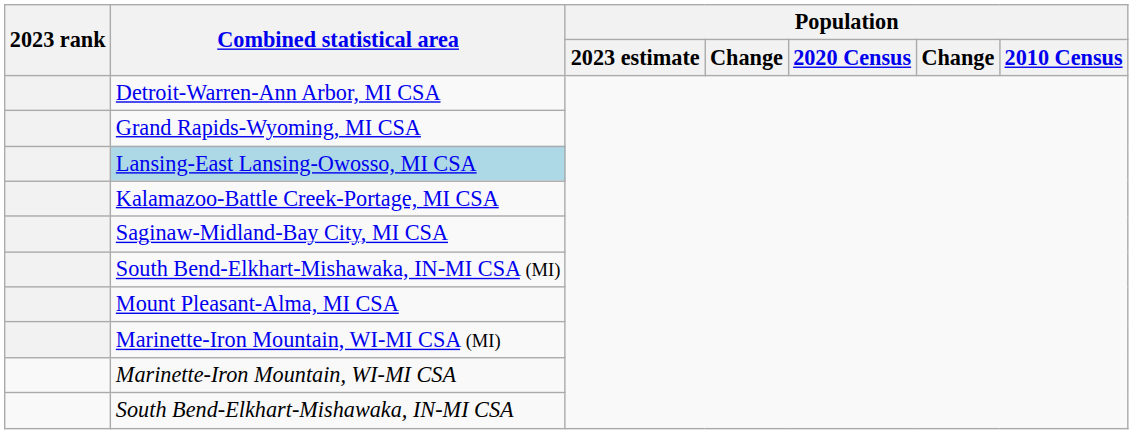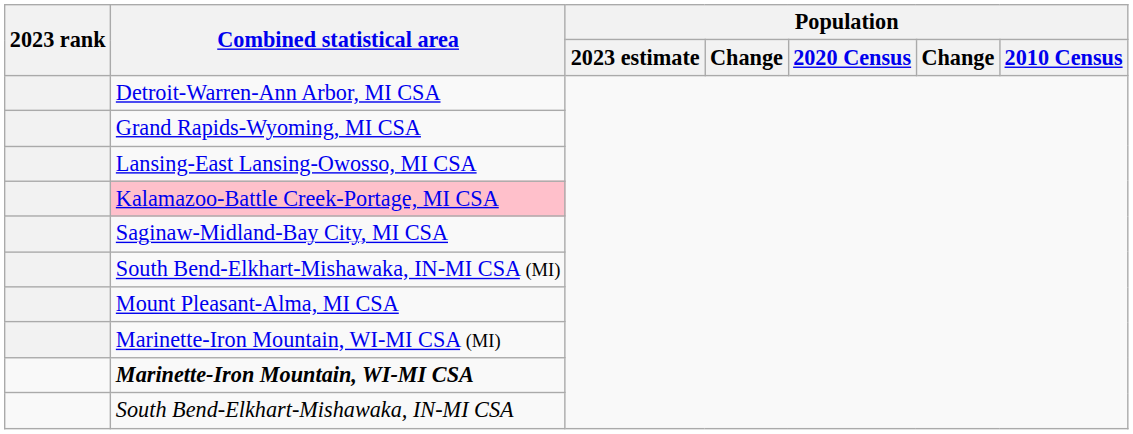(296, 163) lightblue background -> (296, 163) no background
(307, 198) no background -> (307, 198) pink background
(286, 374) normal -> (295, 374) bold
